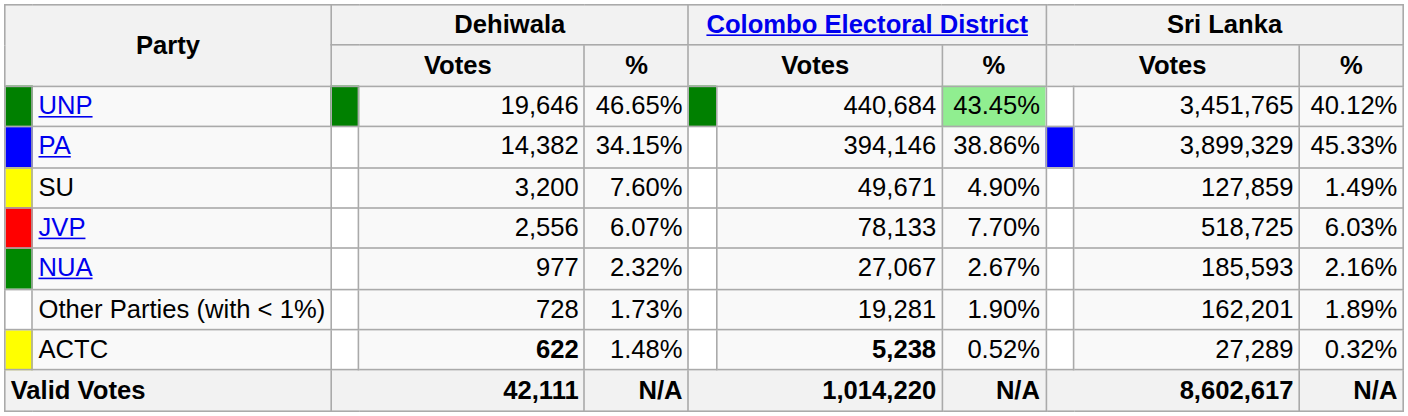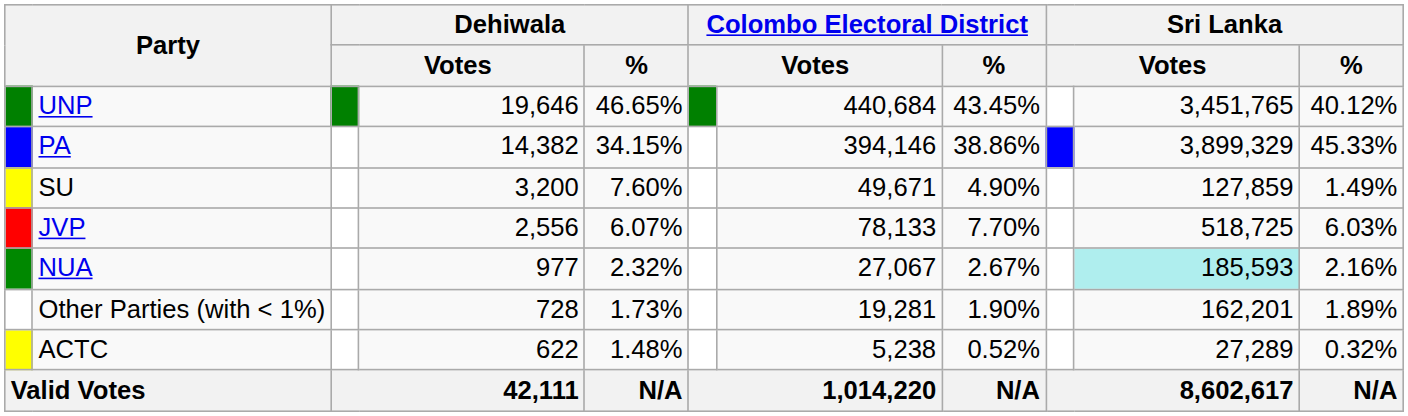(997, 106) lightgreen background -> (997, 106) no background
(1247, 268) no background -> (1247, 268) paleturquoise background
(557, 349) bold -> (557, 349) normal
(904, 349) bold -> (904, 349) normal
